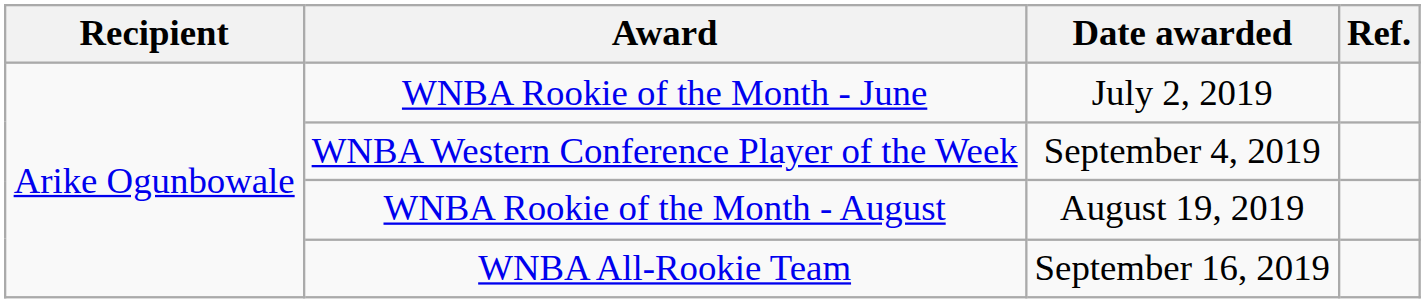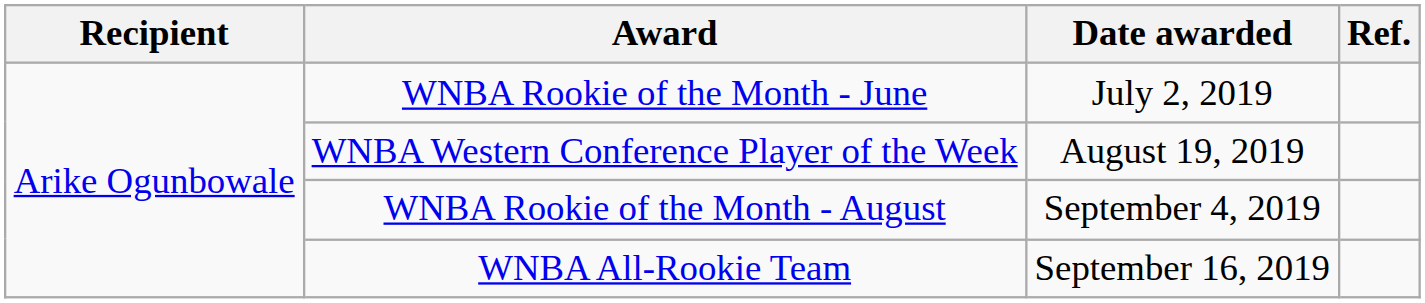(1182, 150) September 4, 2019 -> (1182, 150) August 19, 2019
(1182, 208) August 19, 2019 -> (1182, 208) September 4, 2019
